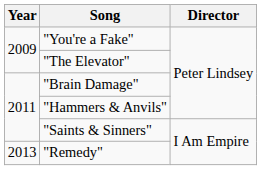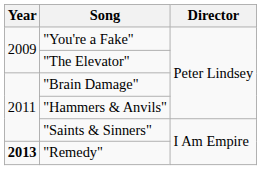(22, 152) normal -> (22, 152) bold
